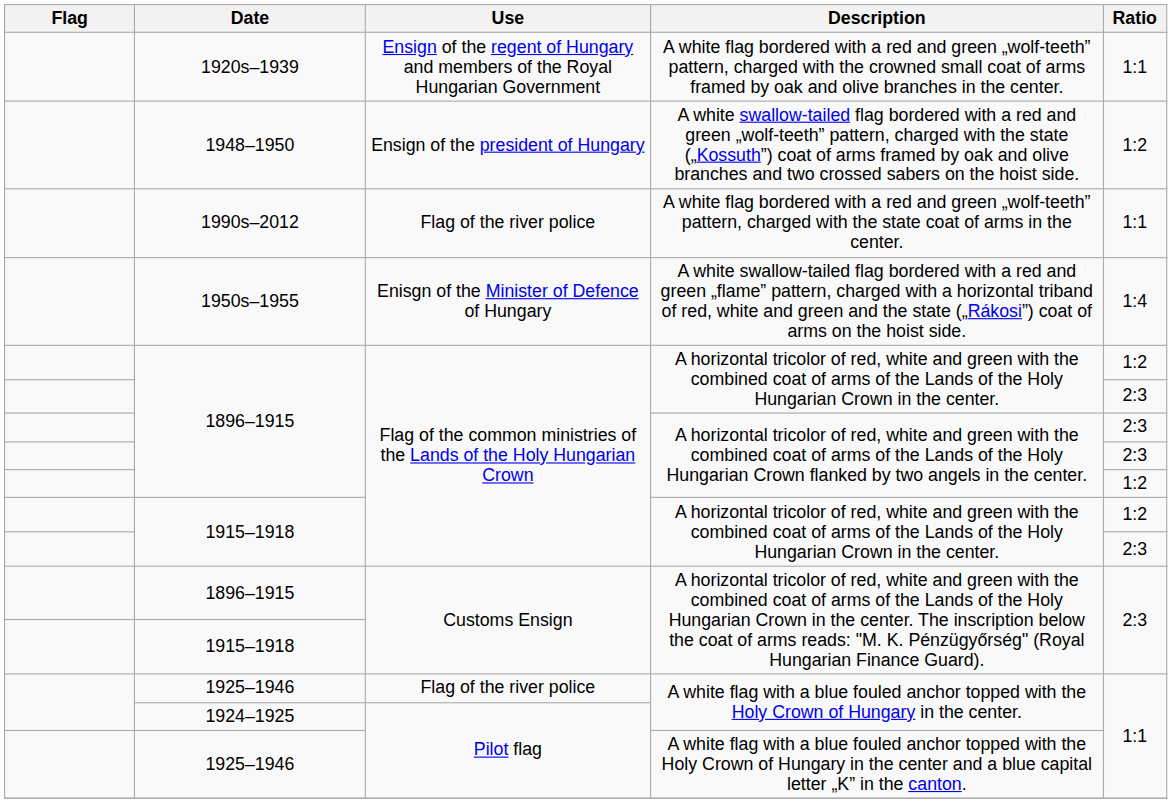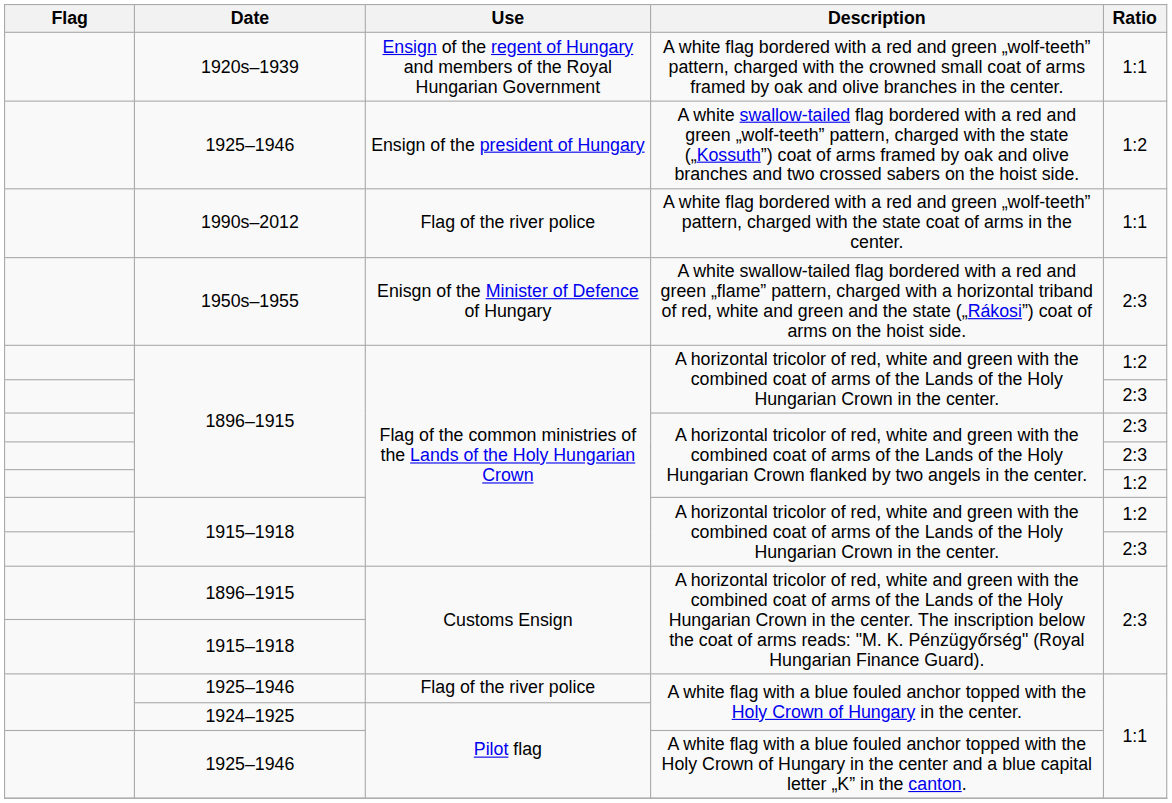(250, 144) 1948–1950 -> (250, 144) 1925–1946
(1135, 301) 1:4 -> (1135, 301) 2:3
